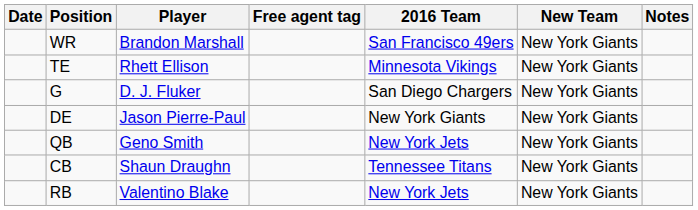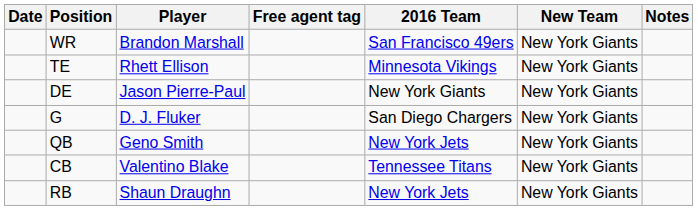rows swapped: (56, 92) <-> (61, 117)
(175, 167) Shaun Draughn -> (174, 167) Valentino Blake
(174, 192) Valentino Blake -> (175, 192) Shaun Draughn
